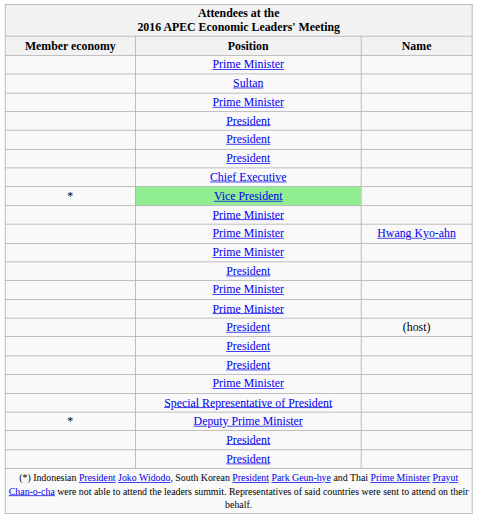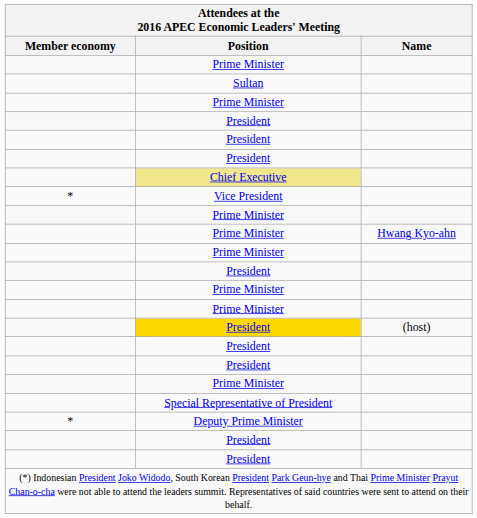(248, 177) no background -> (248, 177) khaki background
(248, 196) lightgreen background -> (248, 196) no background
(248, 327) no background -> (248, 327) gold background
